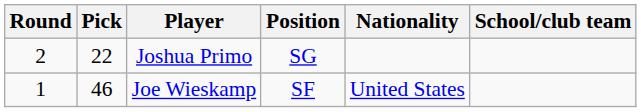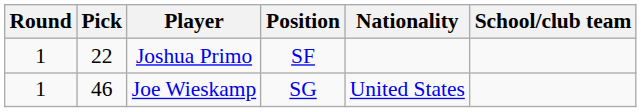(41, 55) 2 -> (41, 55) 1
(303, 55) SG -> (303, 55) SF
(303, 89) SF -> (303, 89) SG
